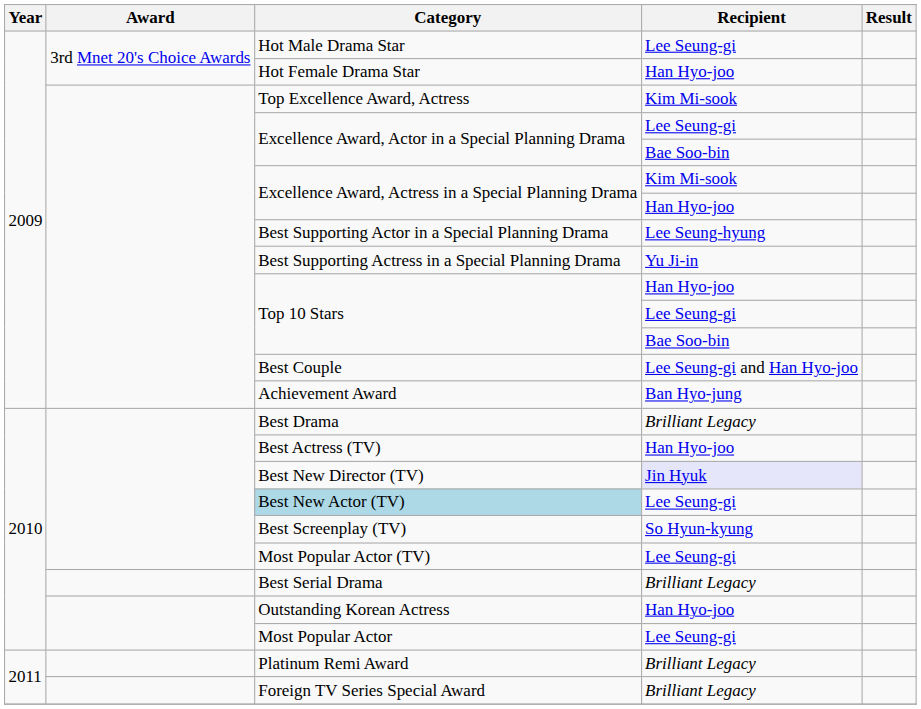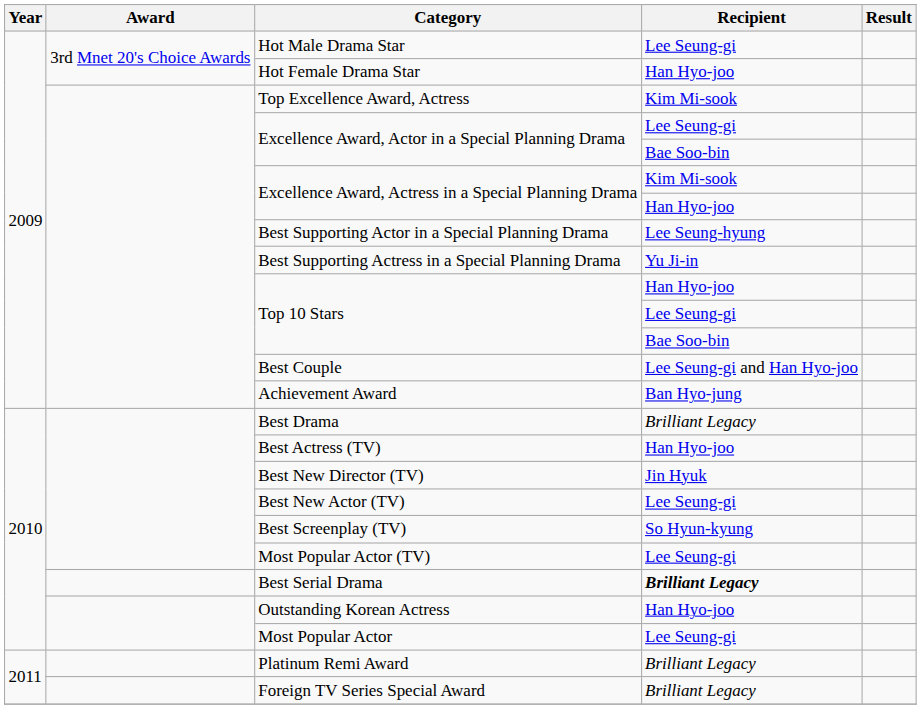(676, 475) lavender background -> (676, 475) no background
(332, 502) lightblue background -> (332, 502) no background
(700, 582) normal -> (702, 582) bold
